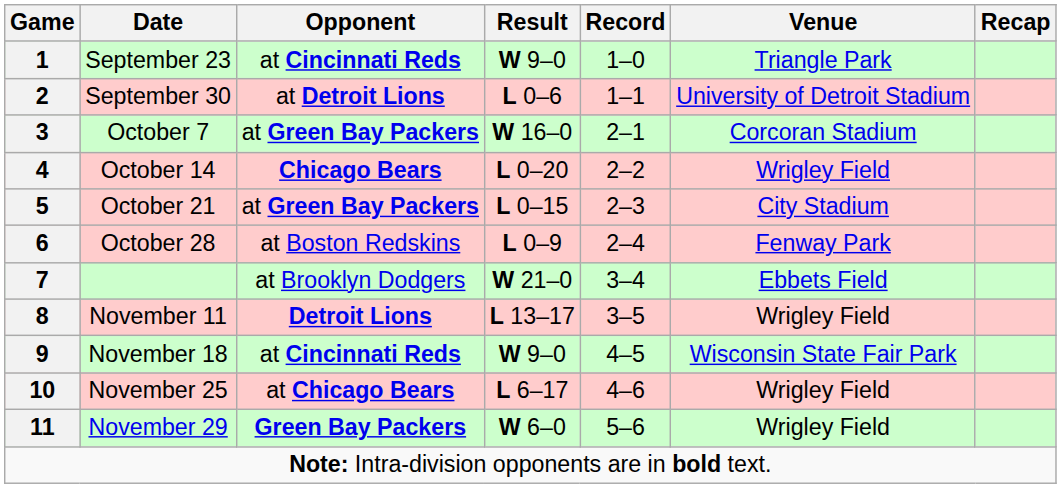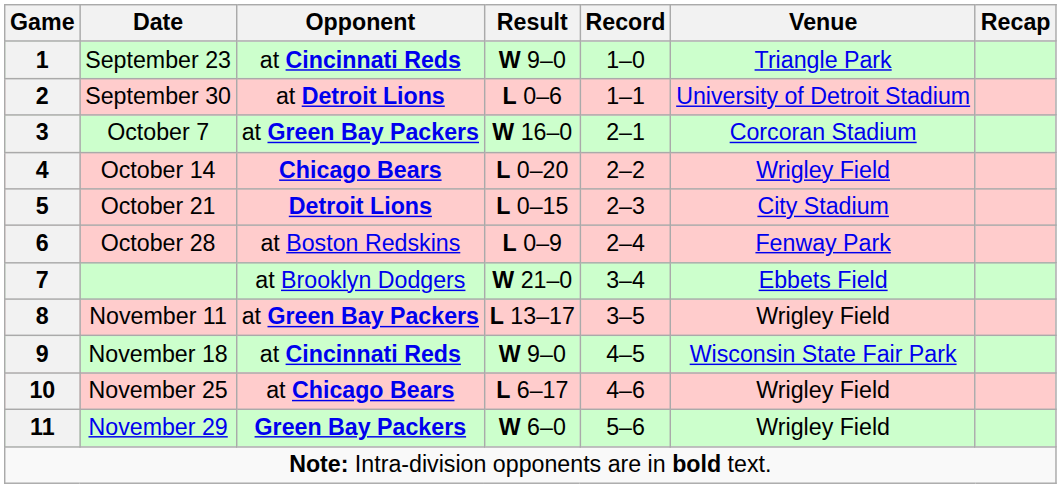(360, 206) at Green Bay Packers -> (360, 206) Detroit Lions
(360, 317) Detroit Lions -> (360, 317) at Green Bay Packers
